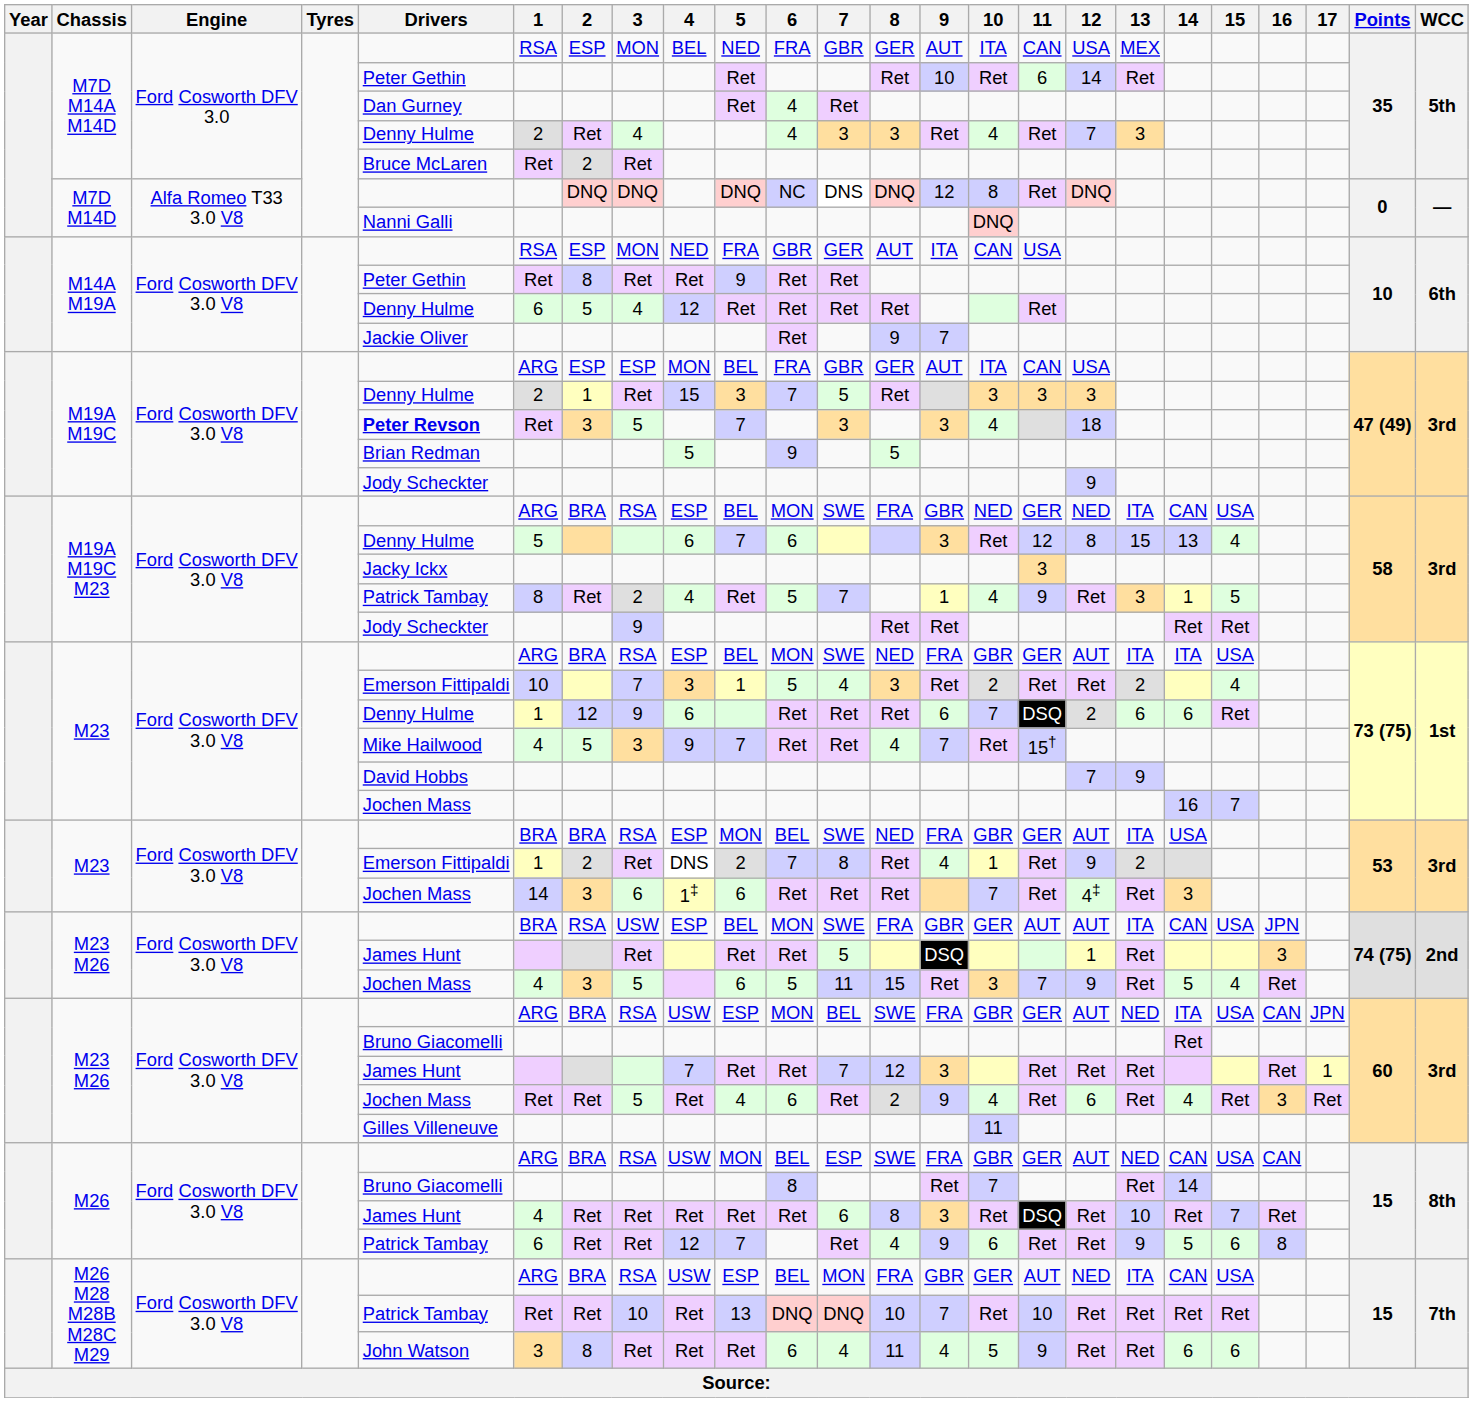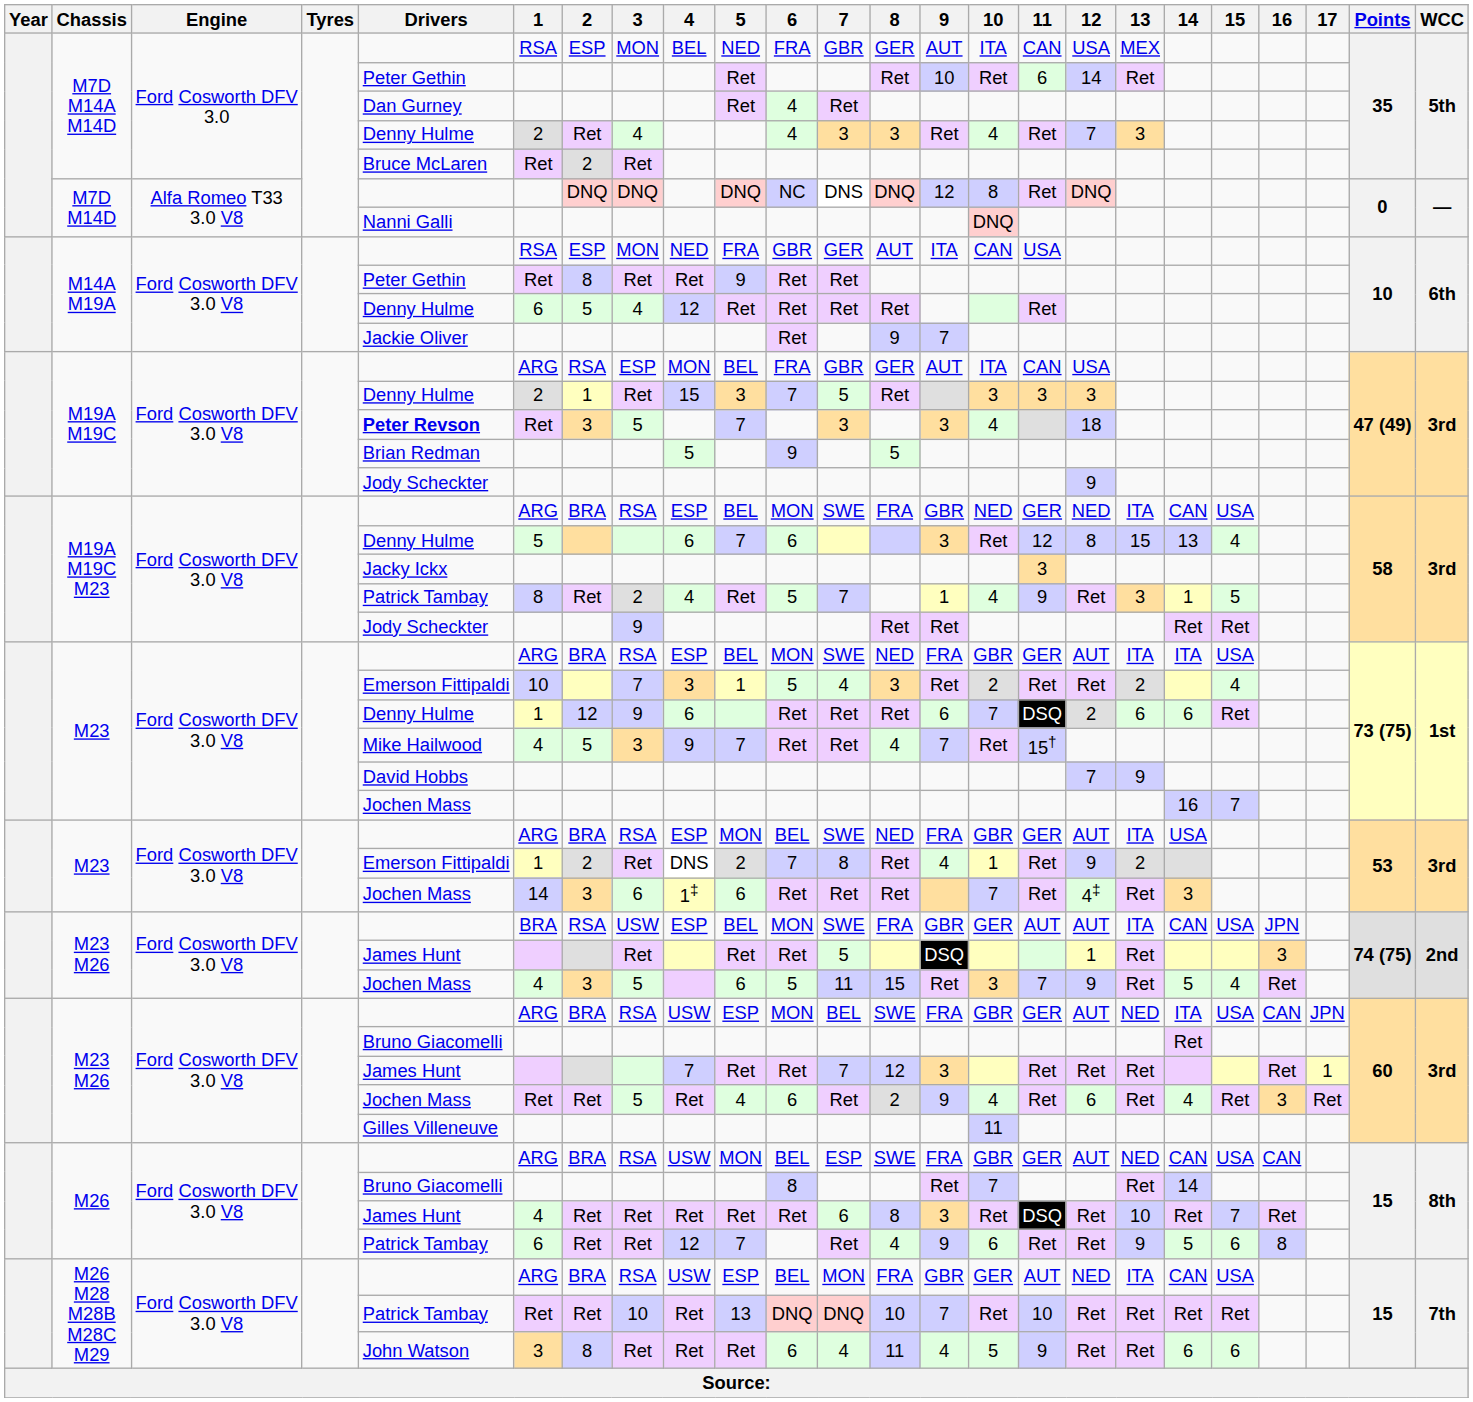(587, 366) ESP -> (587, 366) RSA
(538, 834) BRA -> (538, 834) ARG
